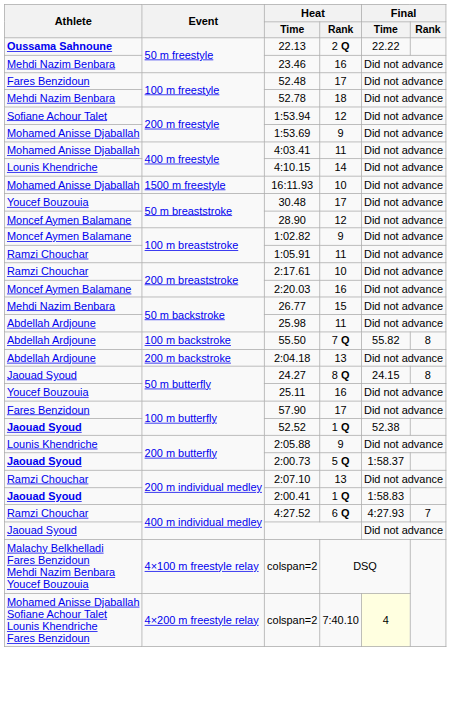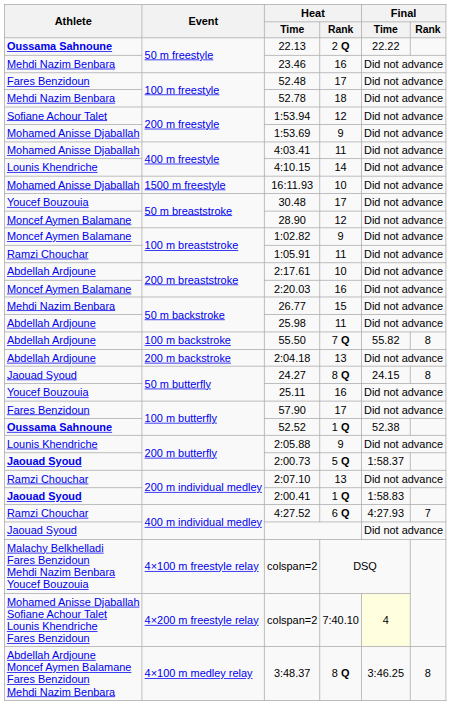(48, 272) Ramzi Chouchar -> (51, 272) Abdellah Ardjoune
(44, 427) Jaouad Syoud -> (60, 427) Oussama Sahnoune
+ row: (199, 674)
